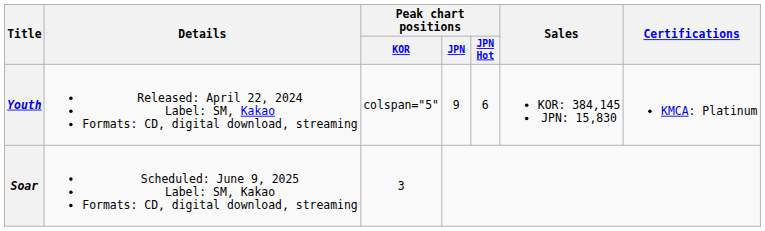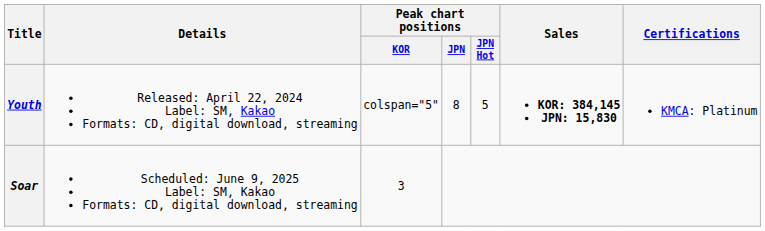(456, 104) 9 -> (456, 104) 8
(485, 104) 6 -> (485, 104) 5
(561, 111) normal -> (561, 111) bold
